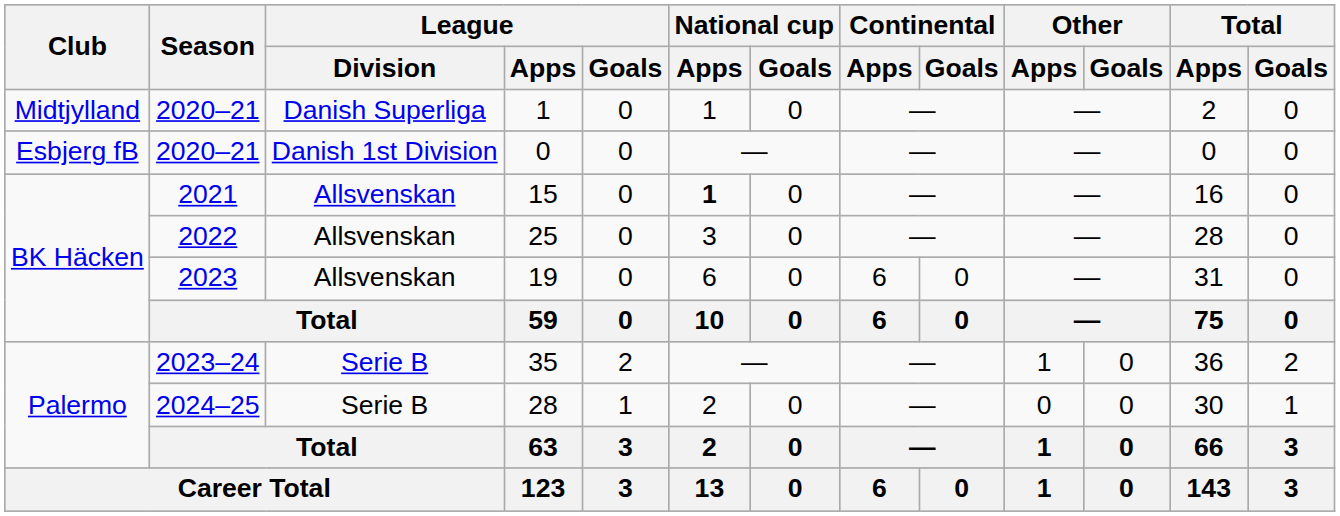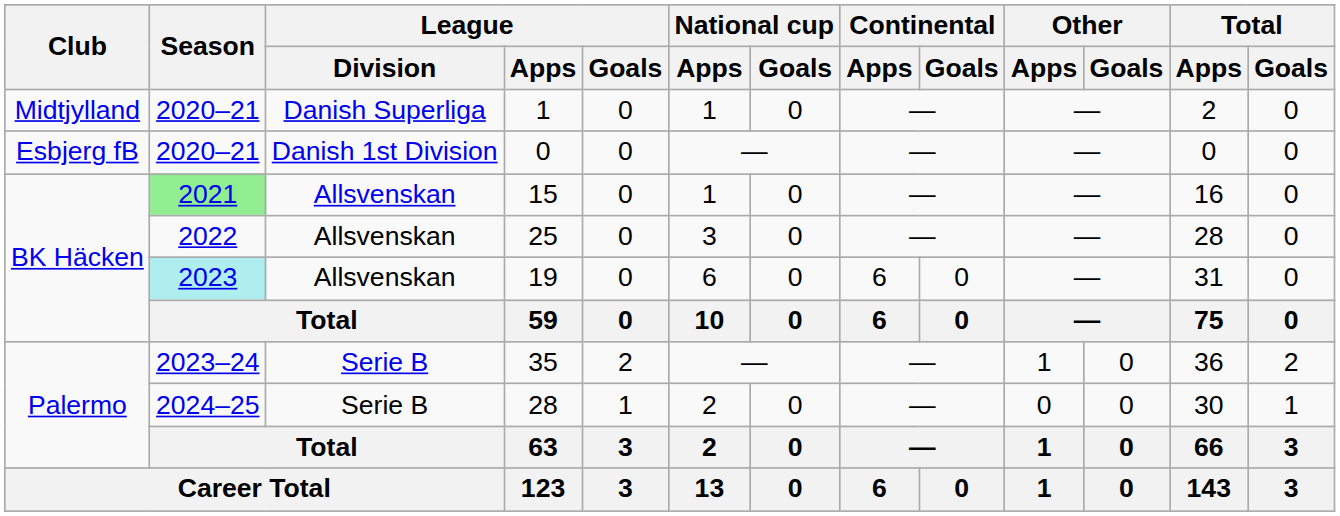(208, 194) no background -> (208, 194) lightgreen background
(709, 194) bold -> (709, 194) normal
(208, 278) no background -> (208, 278) paleturquoise background
